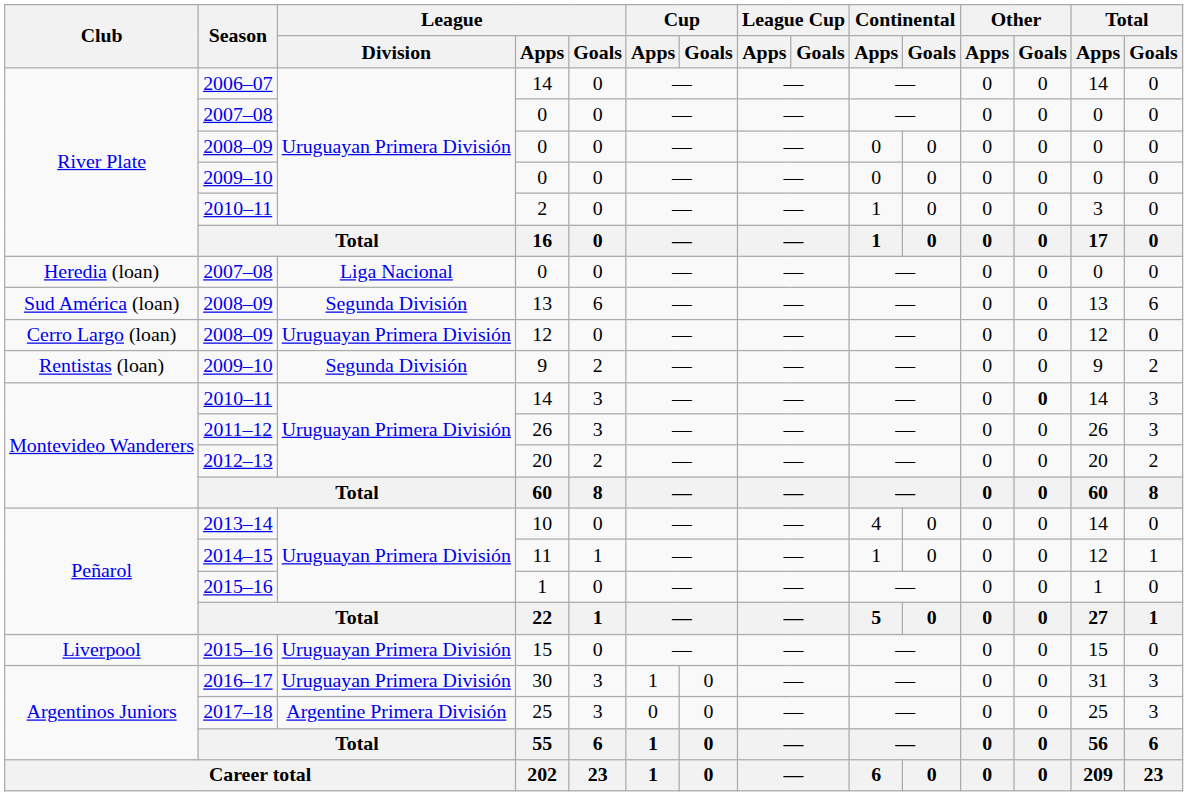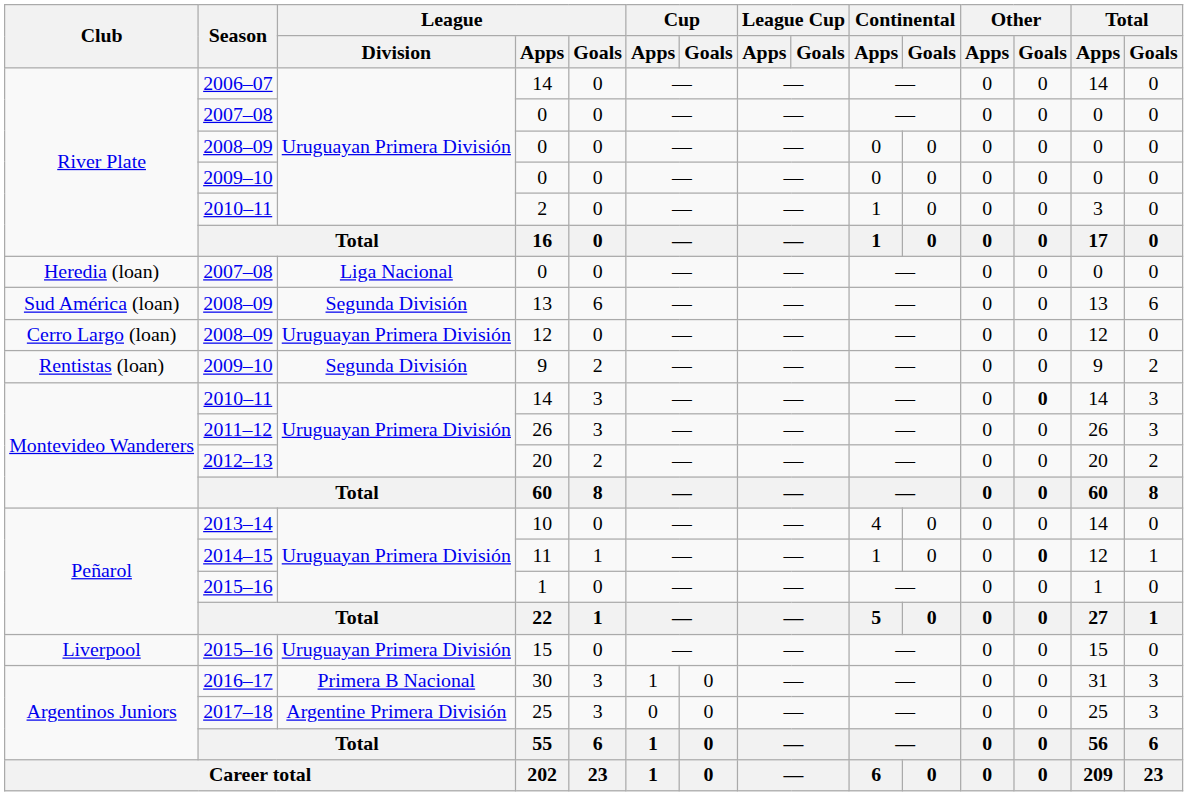(1043, 555) normal -> (1043, 555) bold
(396, 680) Uruguayan Primera División -> (396, 680) Primera B Nacional
